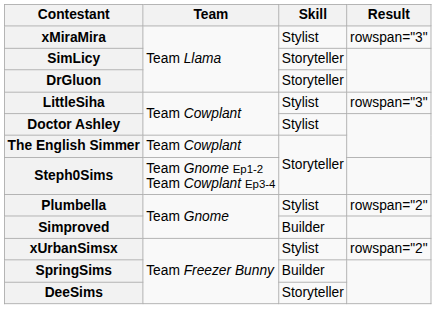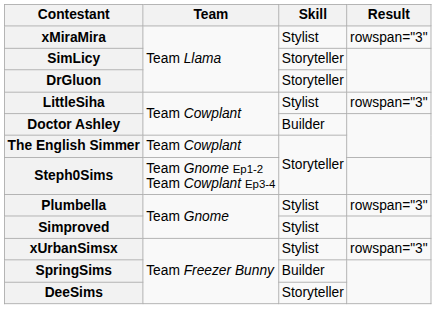(300, 124) Stylist -> (303, 124) Builder
(389, 205) rowspan="2" -> (389, 205) rowspan="3"
(303, 227) Builder -> (300, 227) Stylist
(389, 249) rowspan="2" -> (389, 249) rowspan="3"
